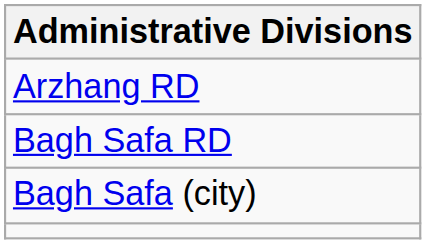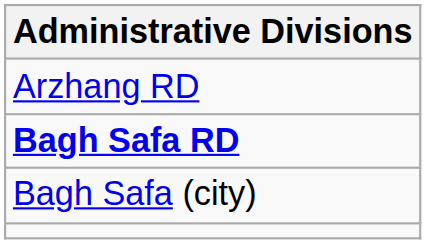(122, 140) normal -> (126, 140) bold
